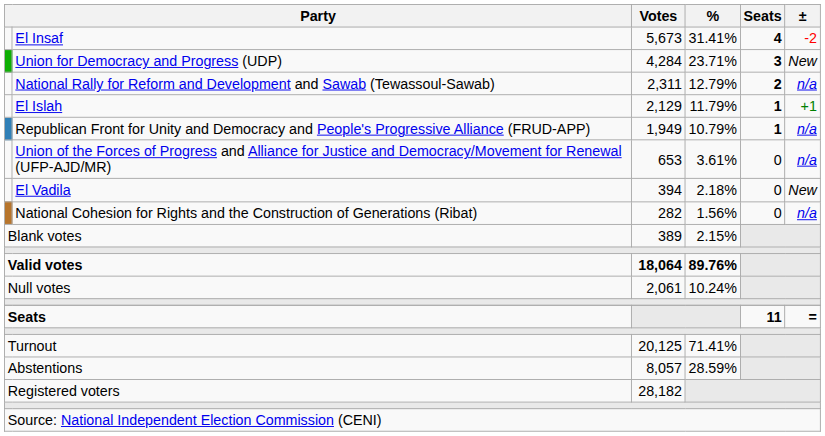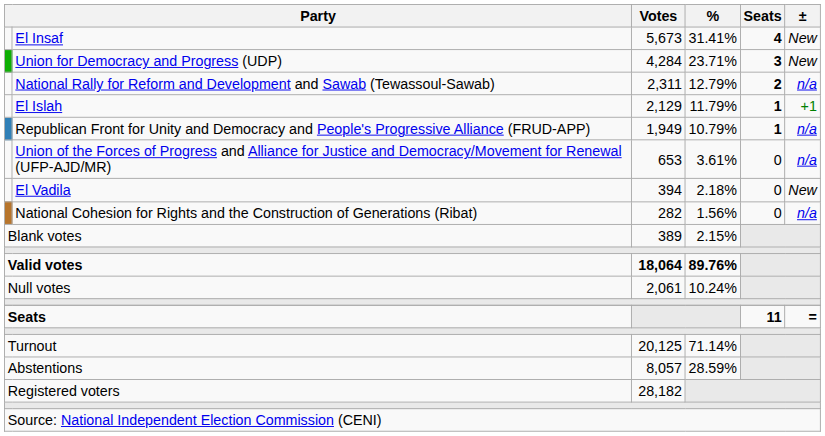(811, 39) -2 -> (803, 39) New
(713, 346) 71.41% -> (713, 346) 71.14%
